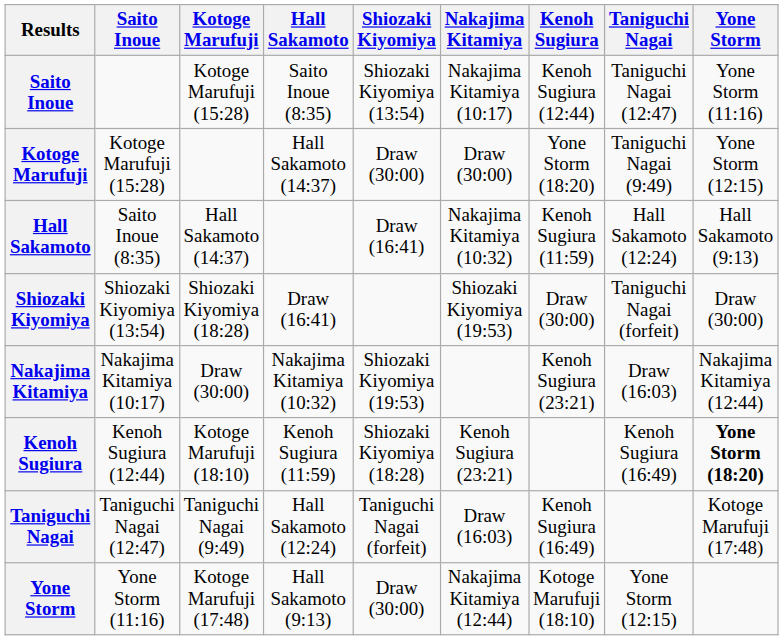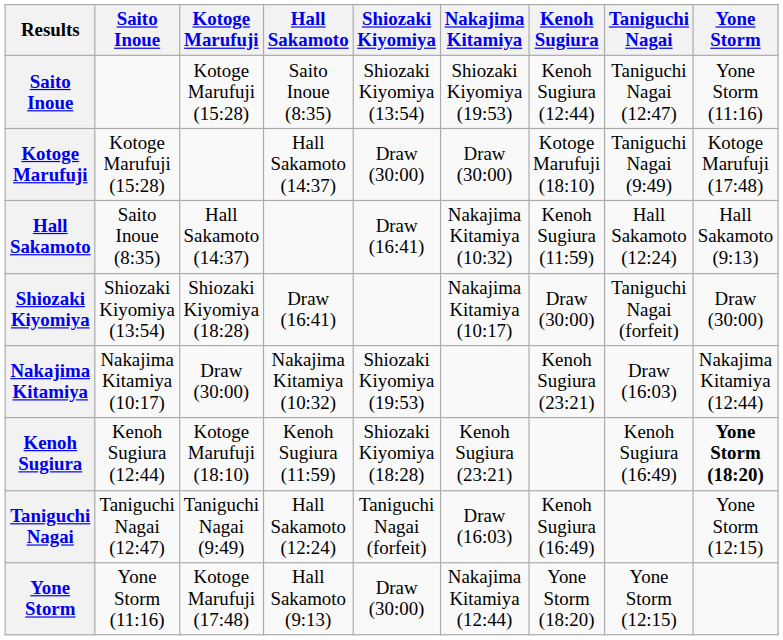(485, 91) Nakajima Kitamiya (10:17) -> (485, 91) Shiozaki Kiyomiya (19:53)
(567, 164) Yone Storm (18:20) -> (567, 164) Kotoge Marufuji (18:10)
(735, 164) Yone Storm (12:15) -> (735, 164) Kotoge Marufuji (17:48)
(485, 309) Shiozaki Kiyomiya (19:53) -> (485, 309) Nakajima Kitamiya (10:17)
(735, 526) Kotoge Marufuji (17:48) -> (735, 526) Yone Storm (12:15)
(567, 598) Kotoge Marufuji (18:10) -> (567, 598) Yone Storm (18:20)
